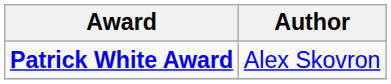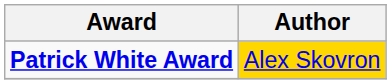(312, 59) no background -> (312, 59) gold background
